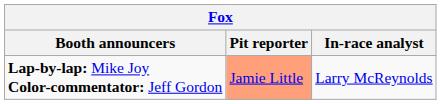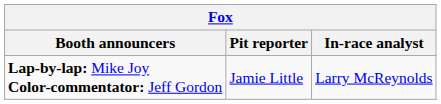(266, 77) lightsalmon background -> (266, 77) no background
